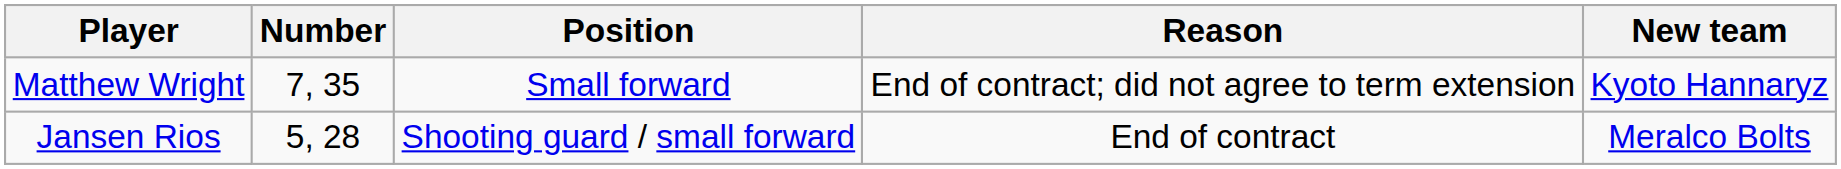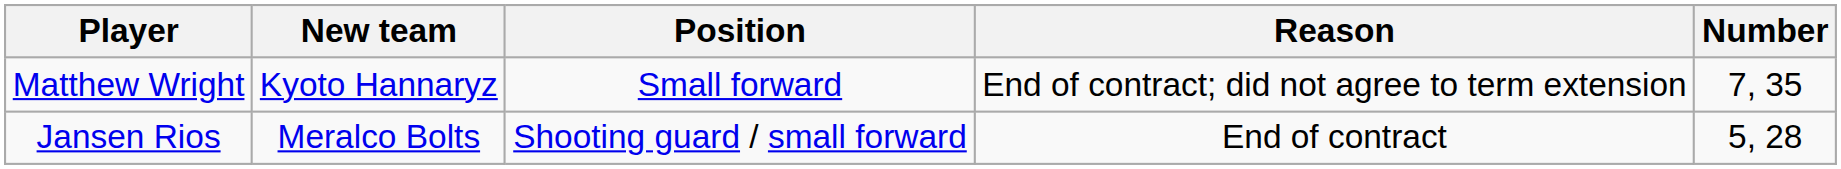columns swapped: (323, 31) <-> (1709, 31)
